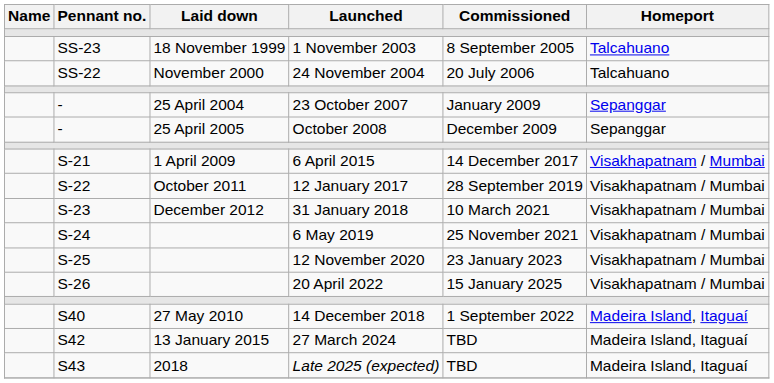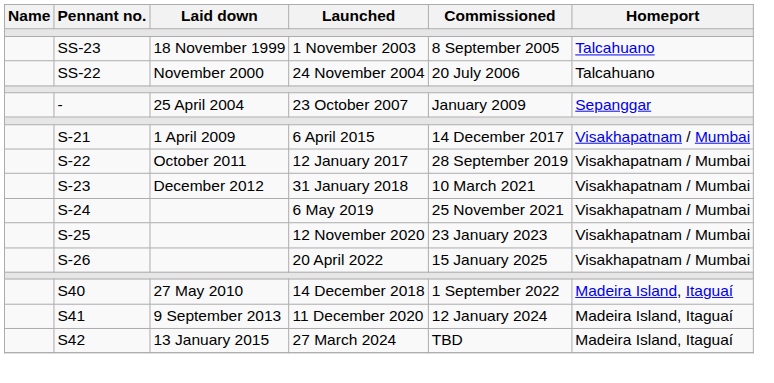- row: (340, 129)
+ row: (358, 316)
- row: (366, 365)
